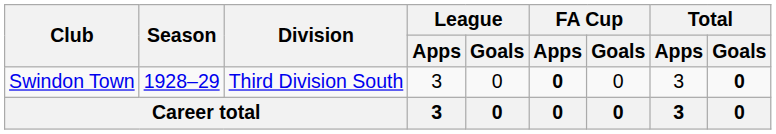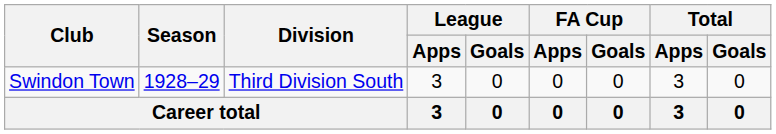(558, 81) bold -> (558, 81) normal
(739, 81) bold -> (739, 81) normal
